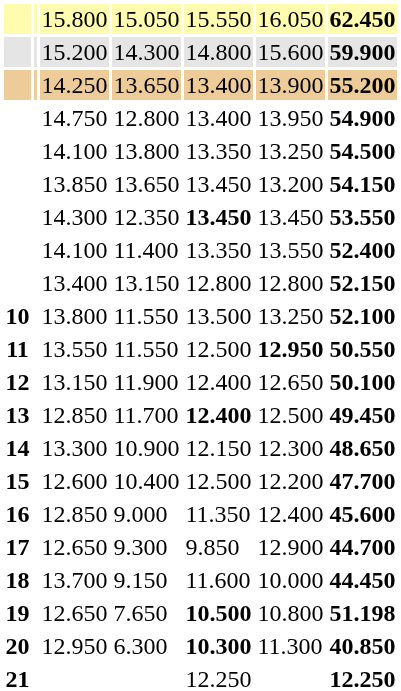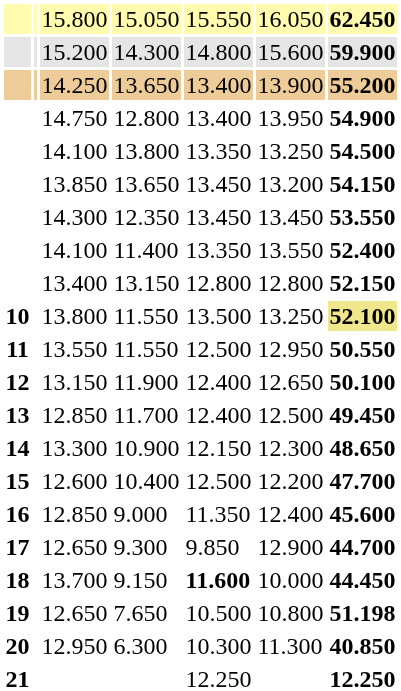(218, 216) bold -> (218, 216) normal
(362, 315) no background -> (362, 315) khaki background
(290, 348) bold -> (290, 348) normal
(218, 414) bold -> (218, 414) normal
(218, 579) normal -> (218, 579) bold
(218, 612) bold -> (218, 612) normal
(218, 645) bold -> (218, 645) normal
